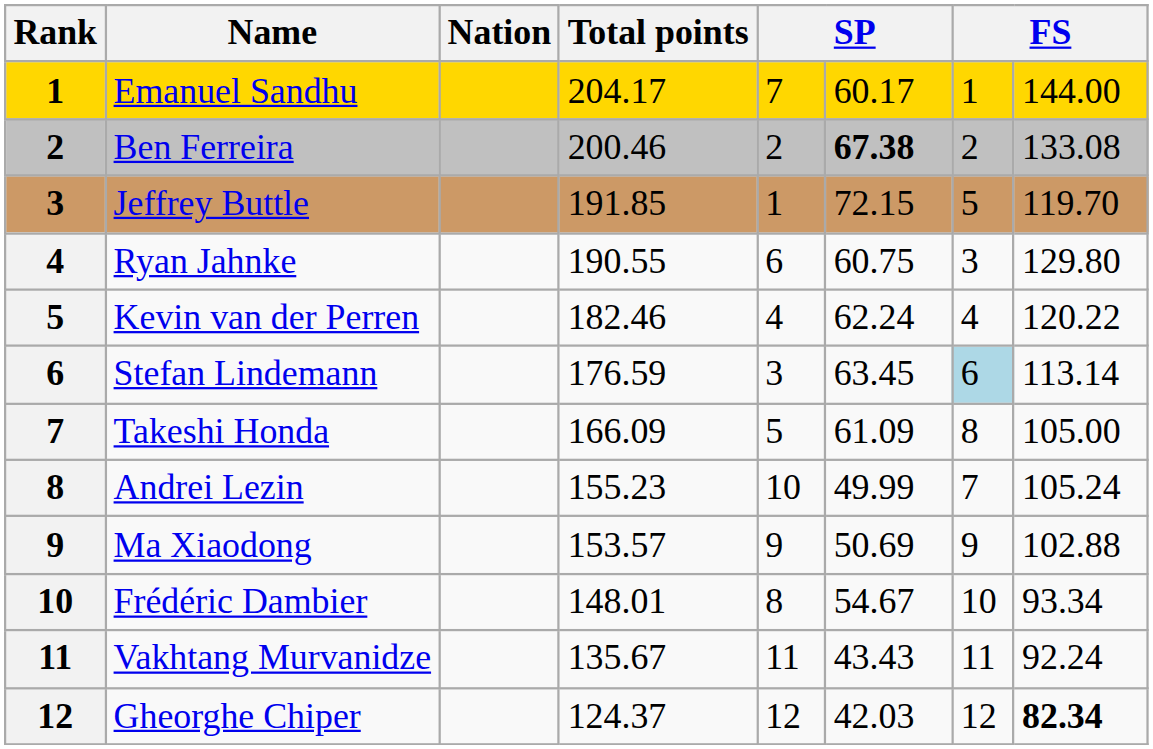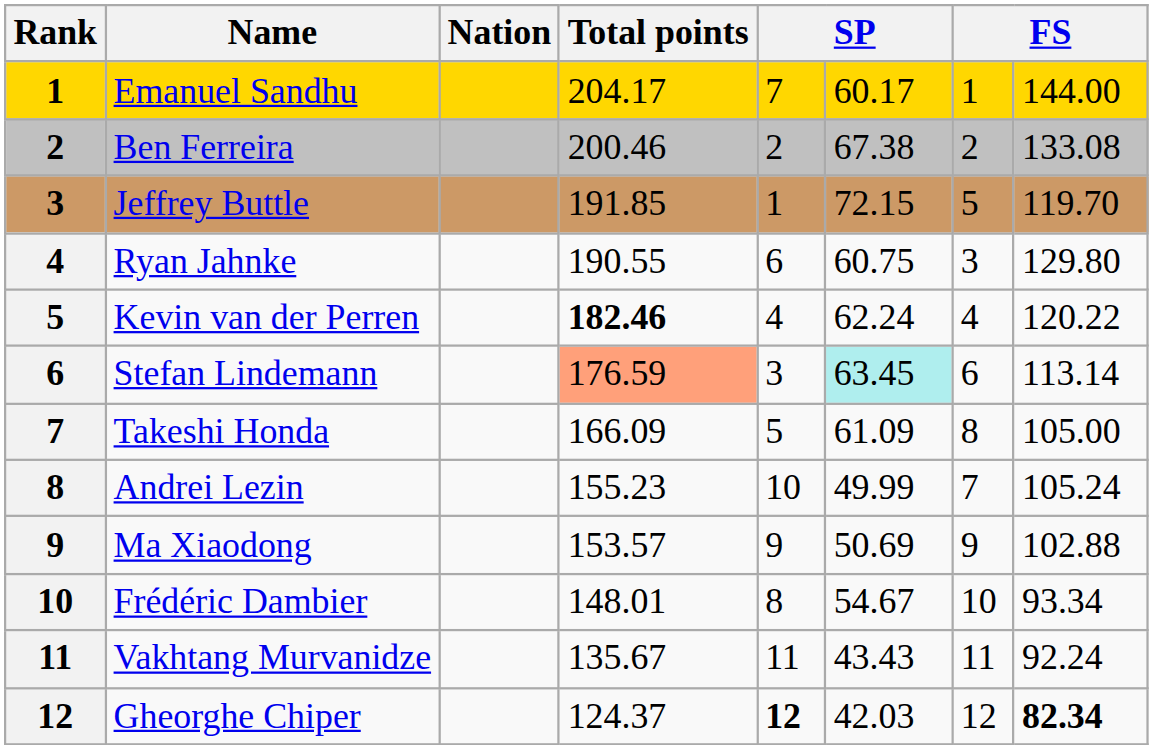(874, 146) bold -> (874, 146) normal
(617, 317) normal -> (617, 317) bold
(617, 373) no background -> (617, 373) lightsalmon background
(874, 373) no background -> (874, 373) paleturquoise background
(970, 373) lightblue background -> (970, 373) no background
(783, 714) normal -> (783, 715) bold
